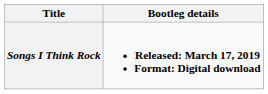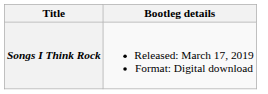(183, 62) bold -> (180, 62) normal
